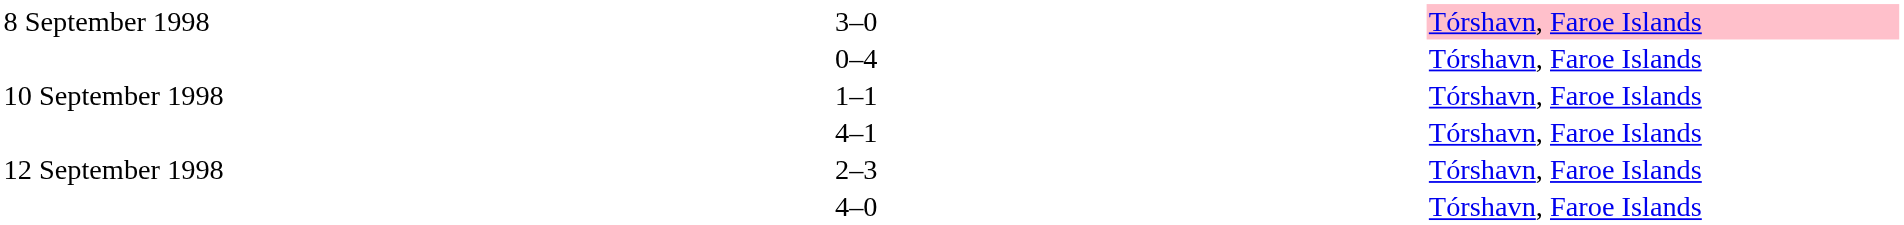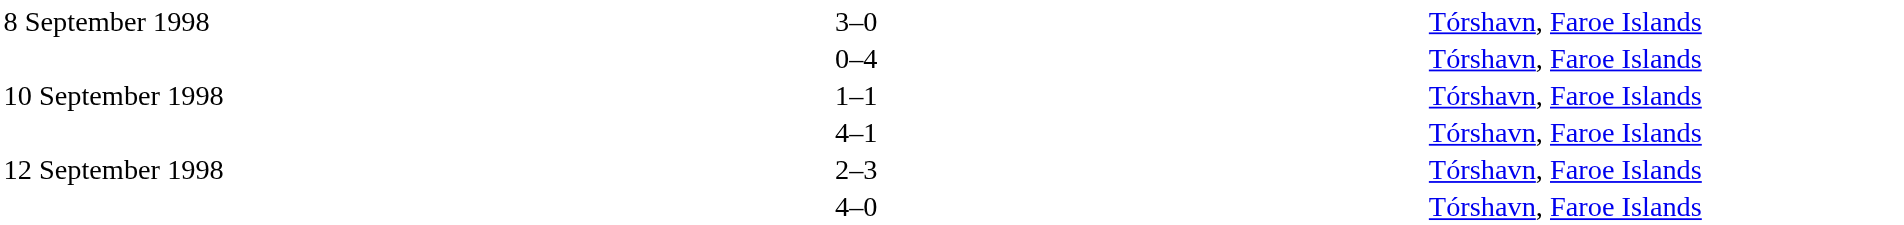(1565, 21) pink background -> (1565, 21) no background
